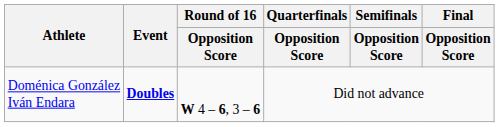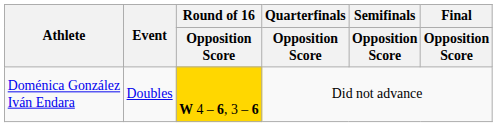(150, 94) bold -> (150, 94) normal
(220, 110) no background -> (219, 110) gold background
